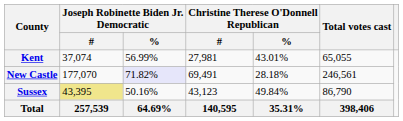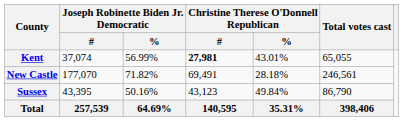(203, 58) normal -> (203, 58) bold
(142, 74) lavender background -> (142, 74) no background
(77, 91) khaki background -> (77, 91) no background
